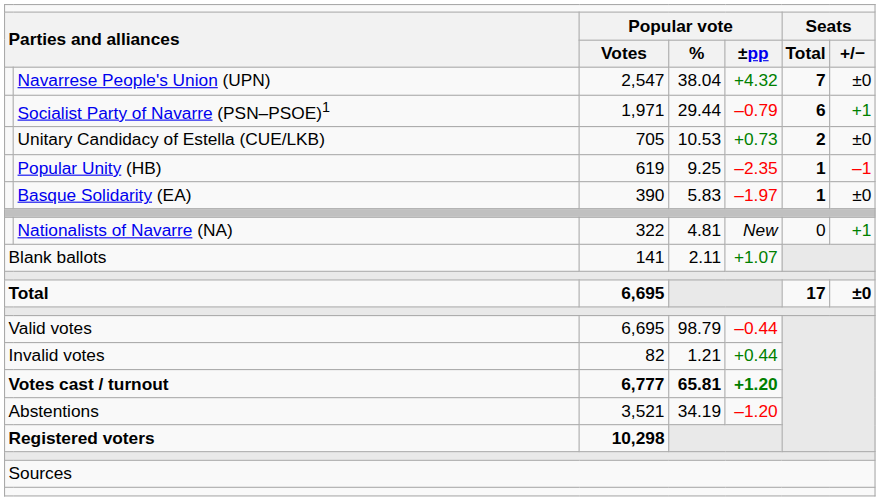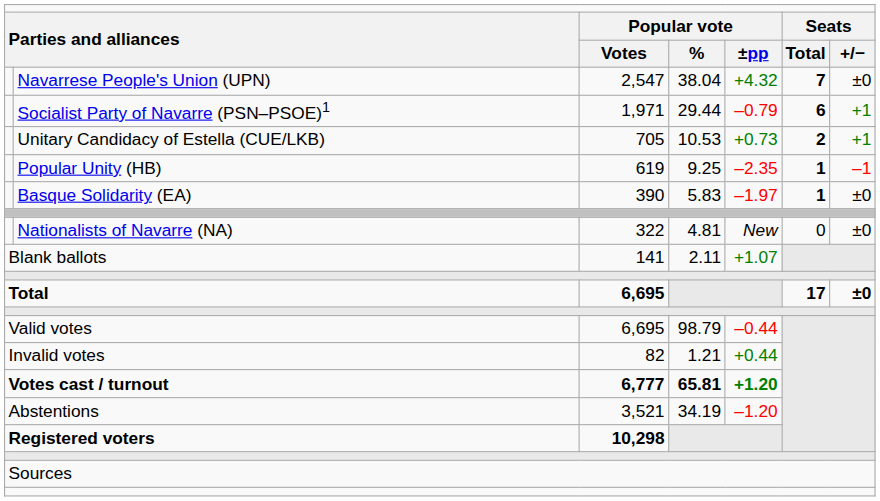(862, 140) ±0 -> (861, 140) +1
(861, 230) +1 -> (862, 230) ±0
